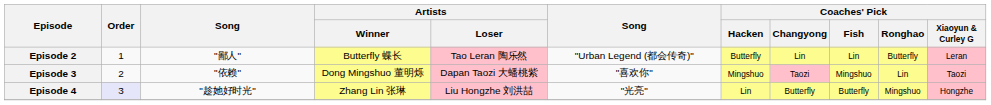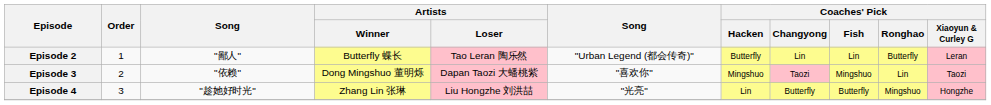(121, 91) lavender background -> (121, 91) no background
